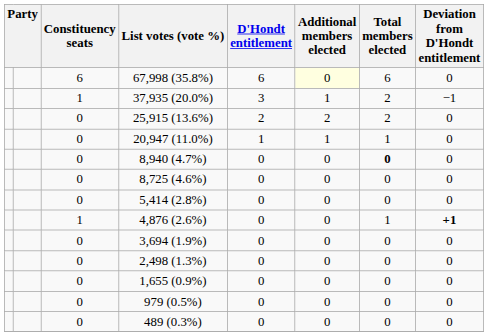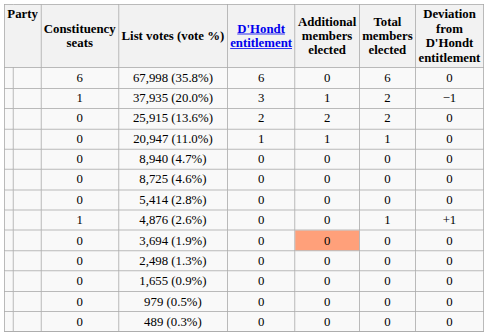(327, 78) lightyellow background -> (327, 78) no background
(387, 159) bold -> (387, 159) normal
(449, 220) bold -> (449, 220) normal
(327, 240) no background -> (327, 240) lightsalmon background
